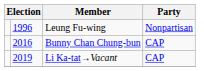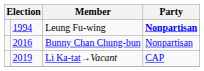(22, 27) 1996 -> (22, 27) 1994
(169, 27) normal -> (171, 27) bold
(155, 43) CAP -> (169, 43) Nonpartisan
